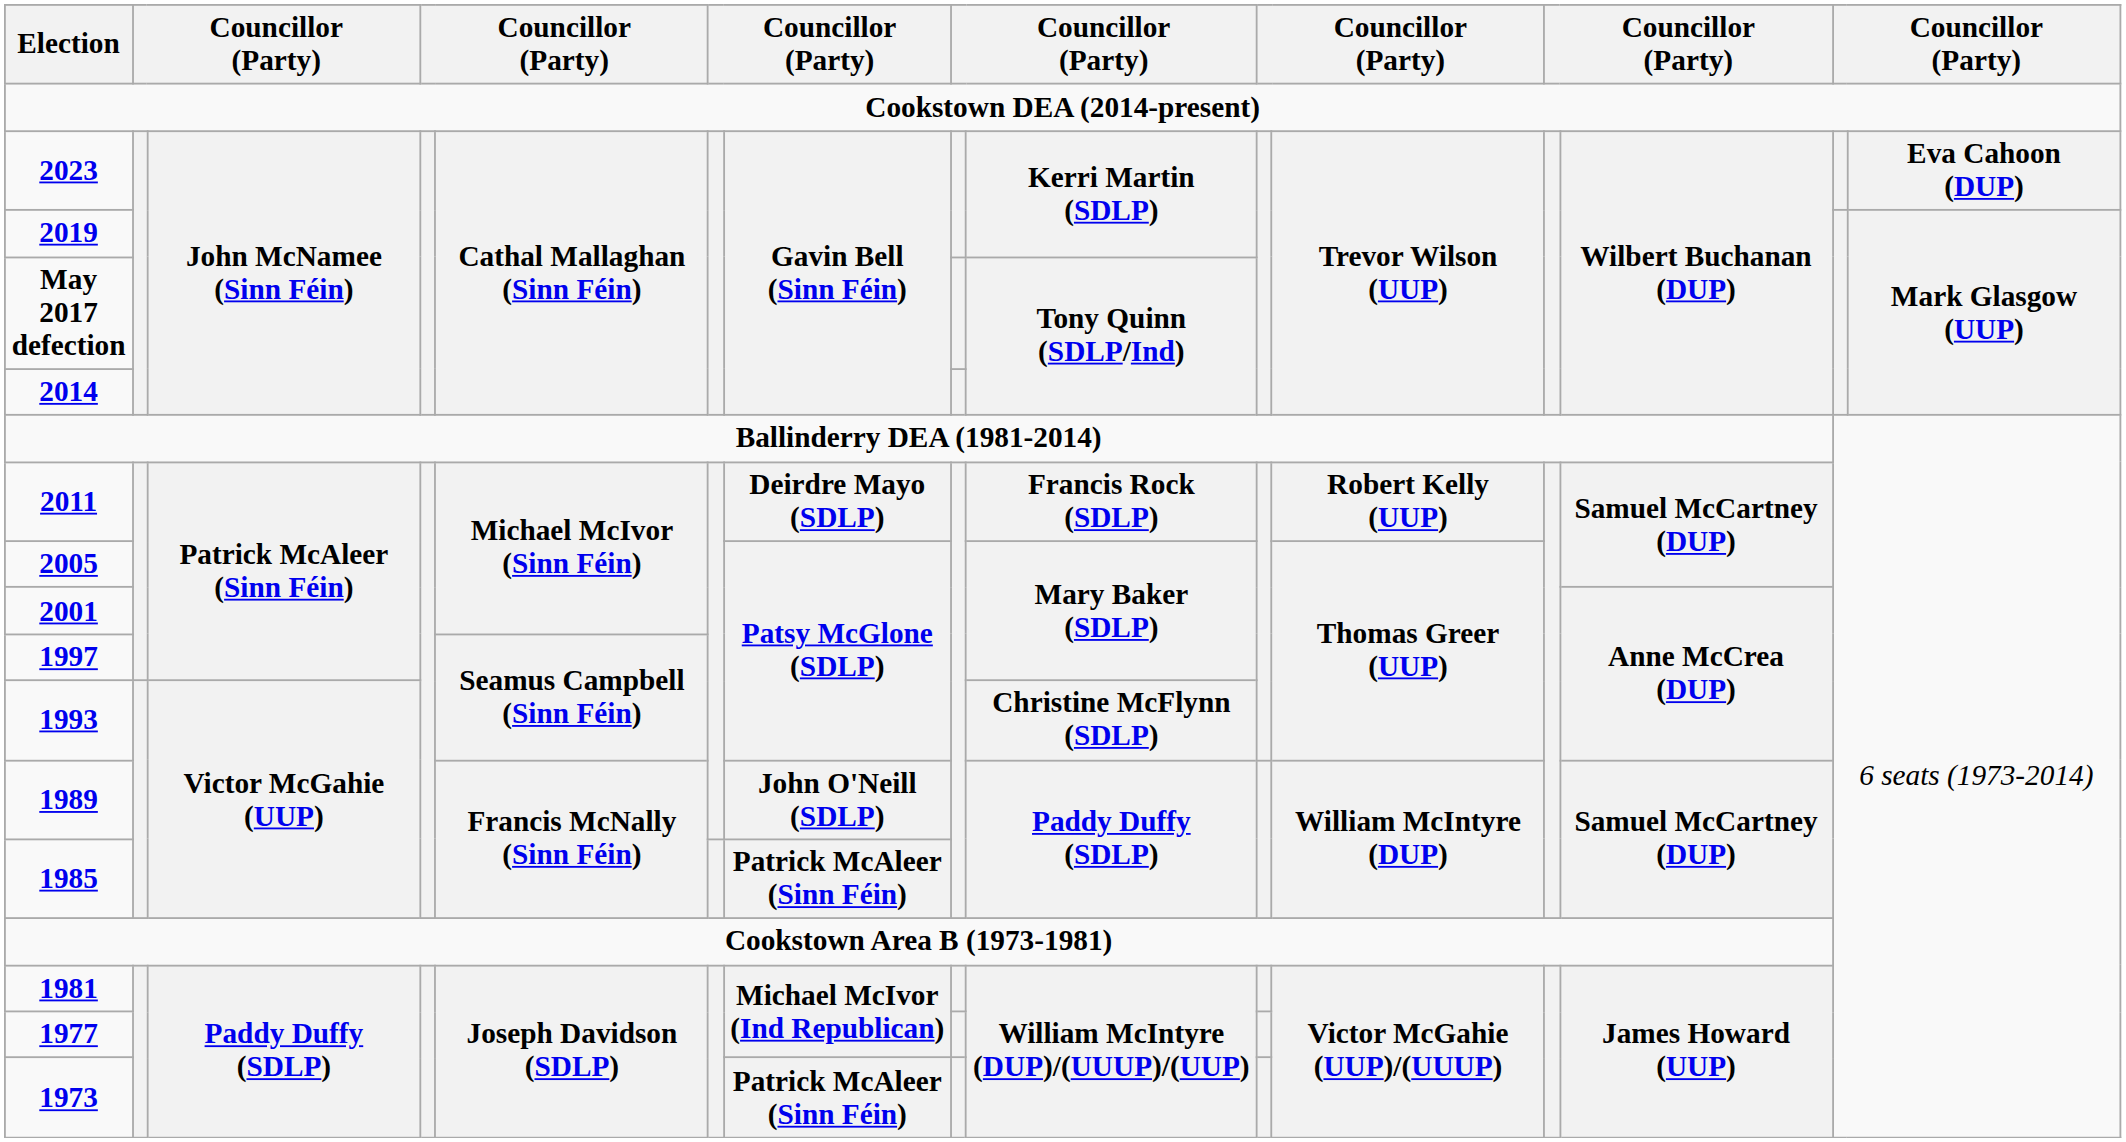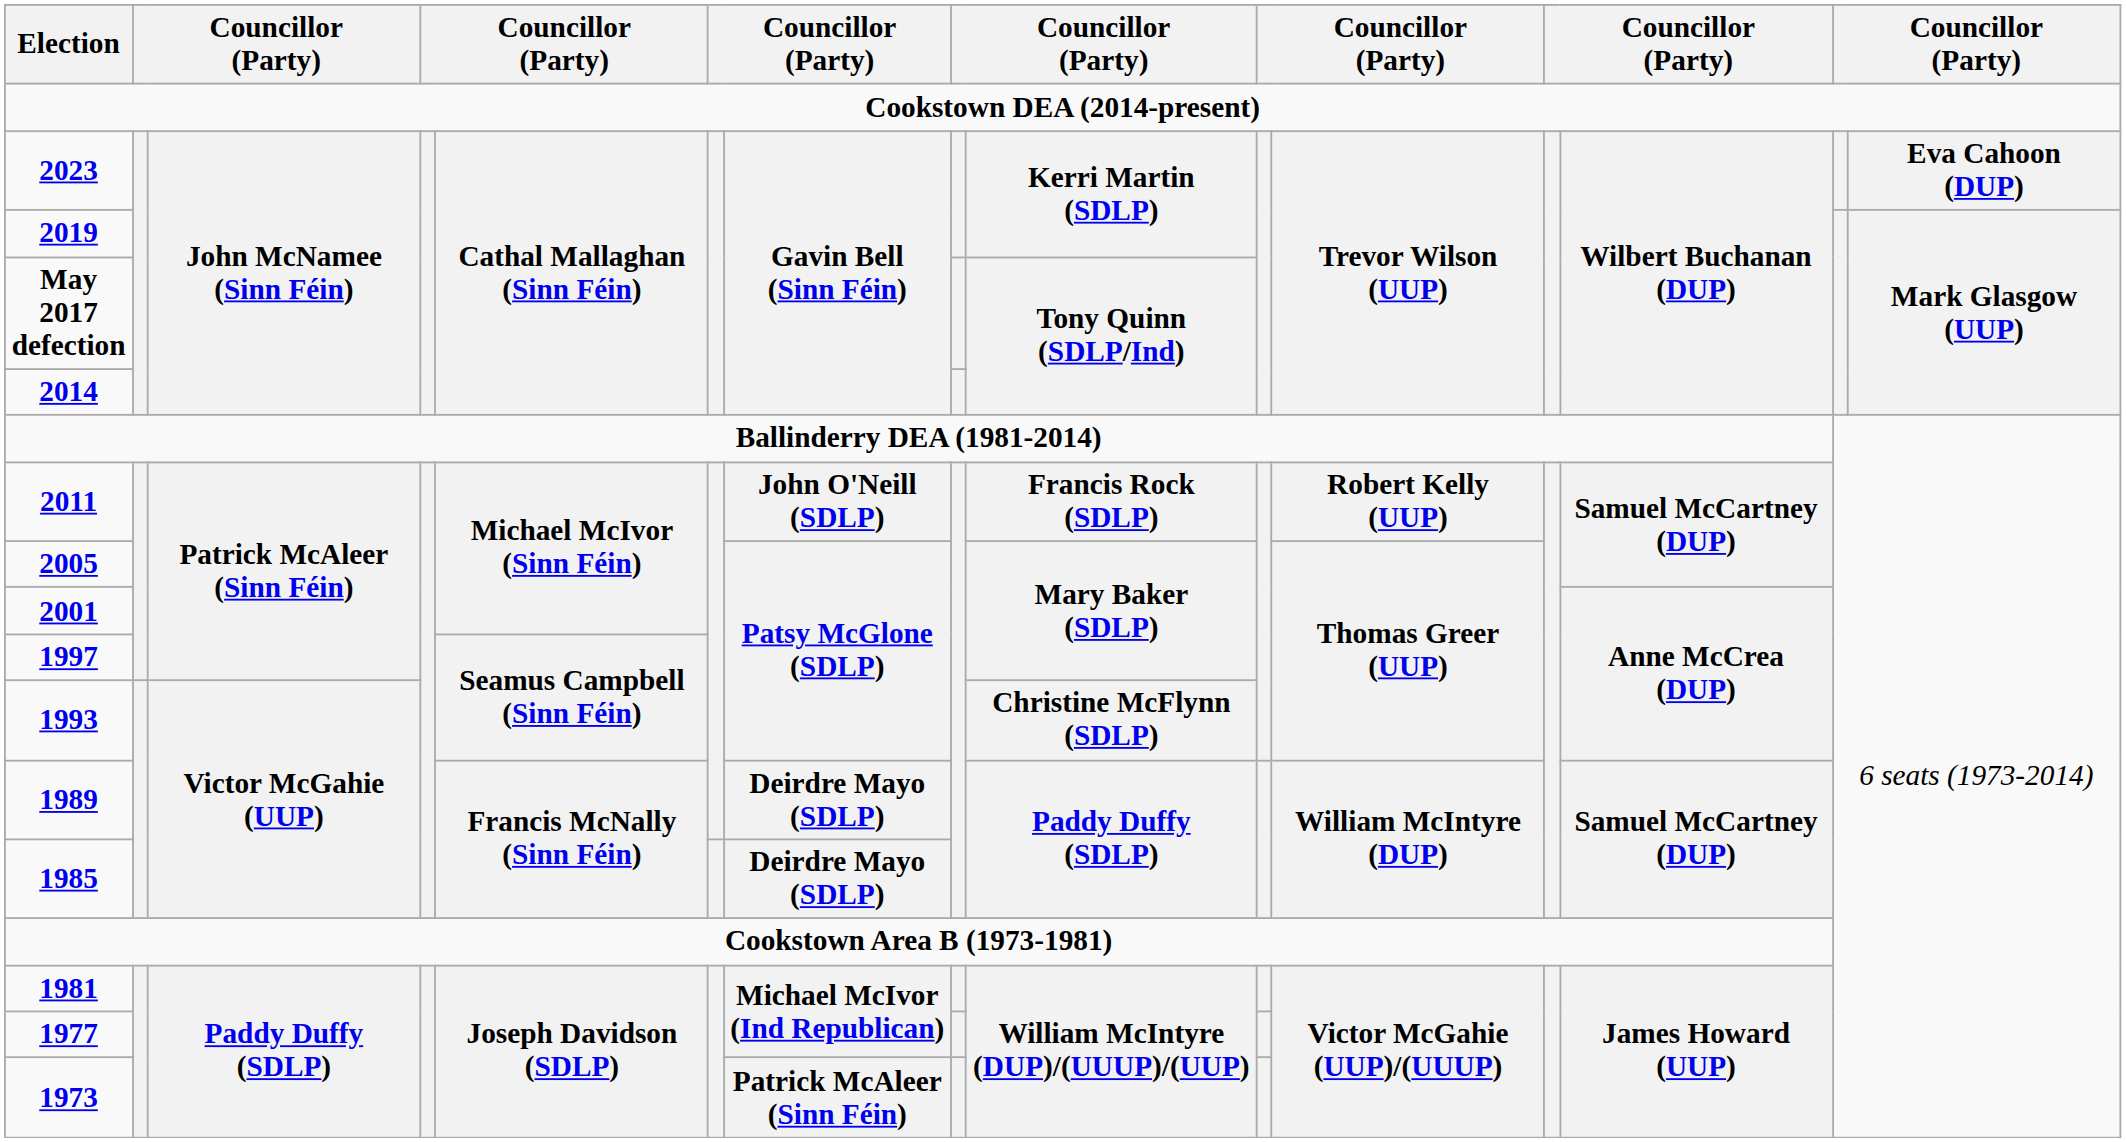(837, 501) Deirdre Mayo (SDLP) -> (837, 501) John O'Neill (SDLP)
(837, 799) John O'Neill (SDLP) -> (837, 799) Deirdre Mayo (SDLP)
(837, 878) Patrick McAleer (Sinn Féin) -> (837, 878) Deirdre Mayo (SDLP)
